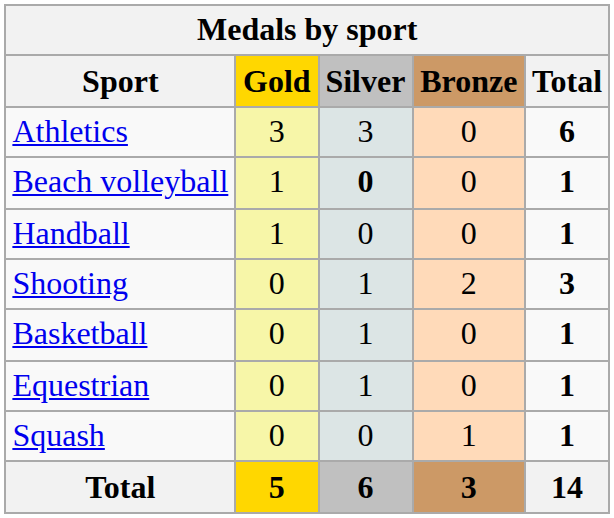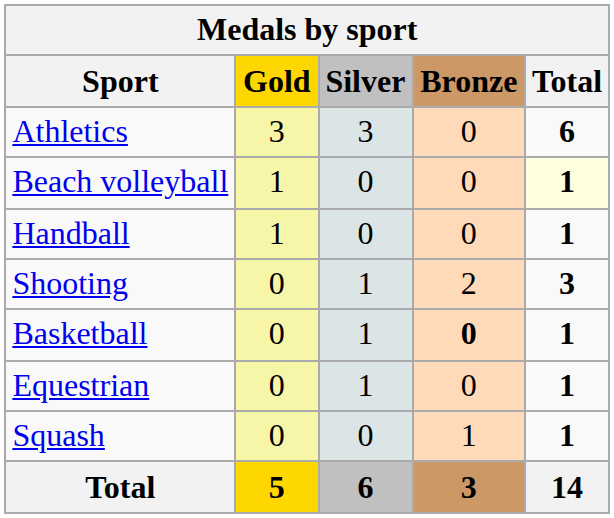(365, 182) bold -> (365, 182) normal
(567, 182) no background -> (567, 182) lightyellow background
(469, 334) normal -> (469, 334) bold
